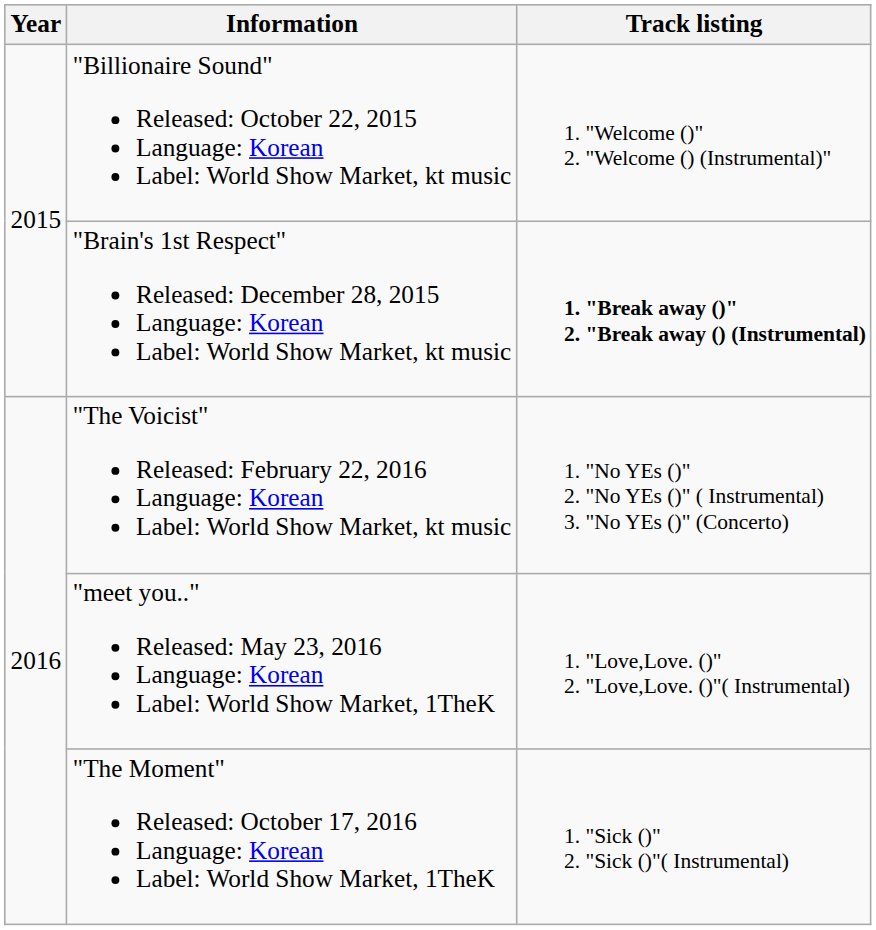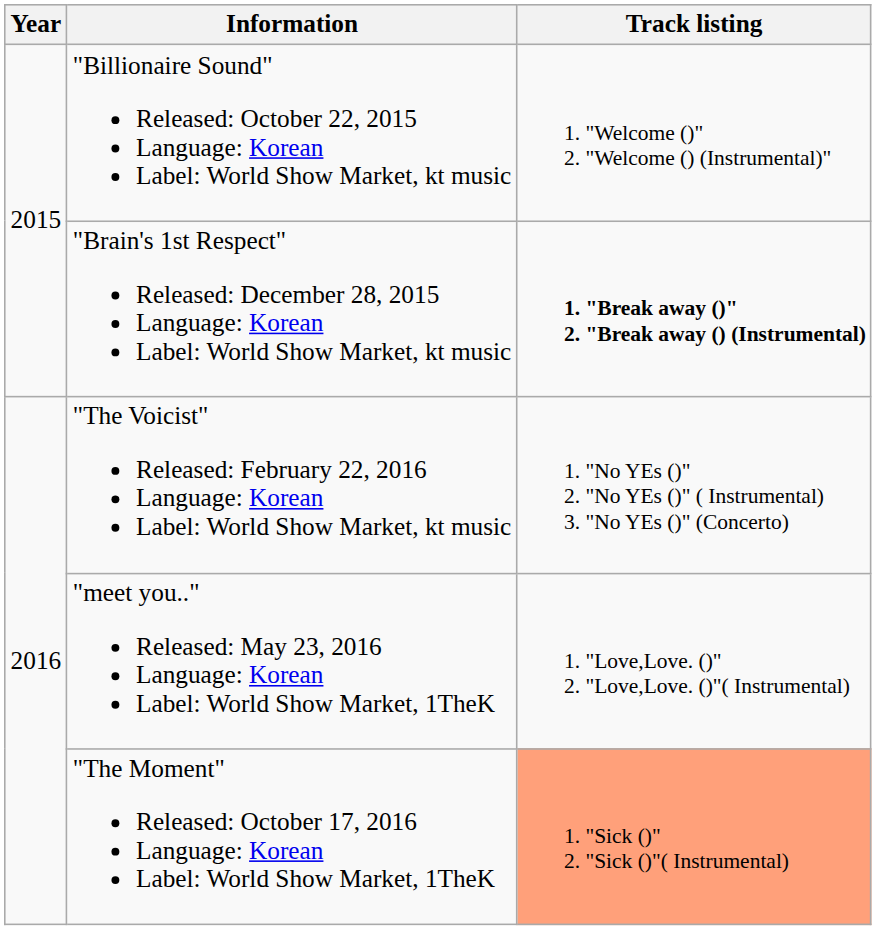(694, 849) no background -> (694, 849) lightsalmon background
